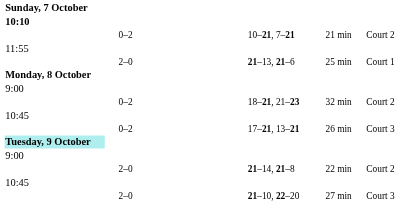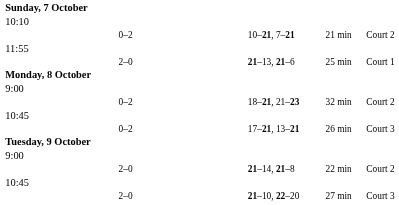(17, 21) bold -> (17, 21) normal
(48, 142) paleturquoise background -> (48, 142) no background
